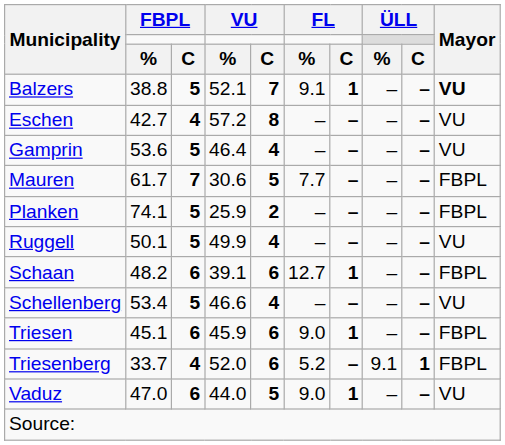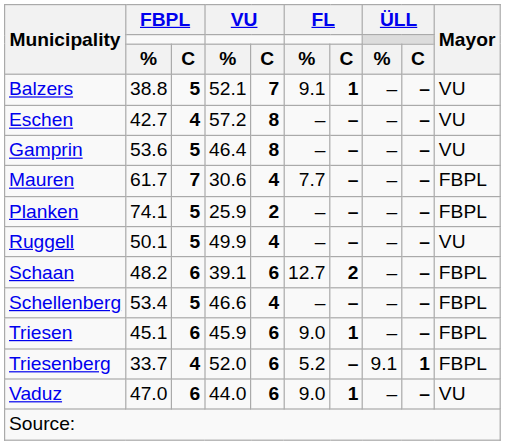(452, 89) bold -> (452, 89) normal
(274, 150) 4 -> (274, 150) 8
(274, 180) 5 -> (274, 180) 4
(353, 272) 1 -> (353, 272) 2
(452, 302) VU -> (463, 302) FBPL
(274, 393) 5 -> (274, 393) 6
